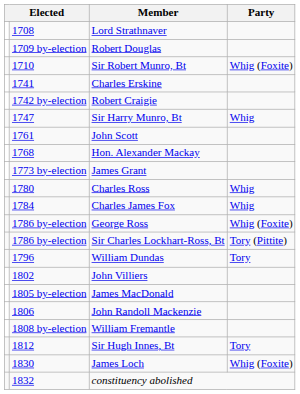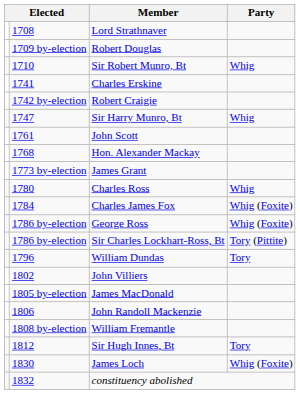(261, 65) Whig (Foxite) -> (242, 65) Whig
(242, 205) Whig -> (261, 205) Whig (Foxite)
